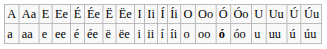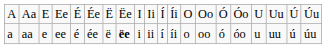(124, 33) normal -> (124, 33) bold
(222, 33) bold -> (222, 33) normal
